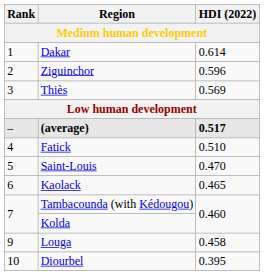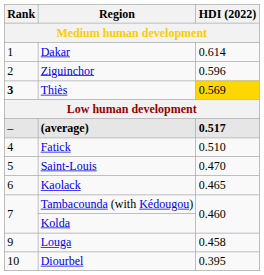(10, 90) normal -> (10, 90) bold
(212, 90) no background -> (212, 90) gold background
